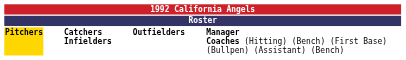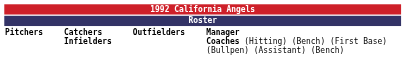(24, 32) gold background -> (24, 32) no background
